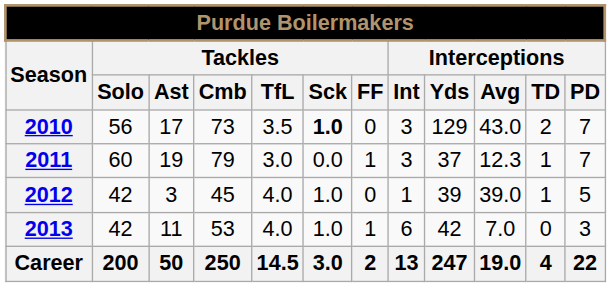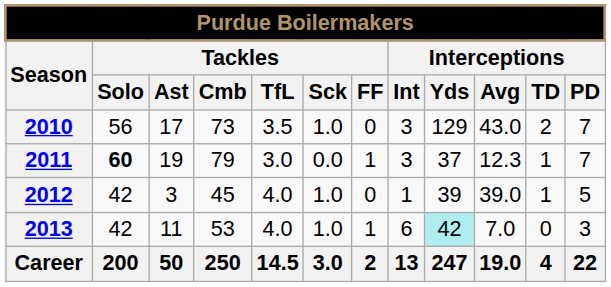(328, 126) bold -> (328, 126) normal
(121, 160) normal -> (121, 160) bold
(449, 229) no background -> (449, 229) paleturquoise background
